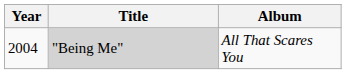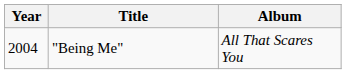(88, 48) lightgrey background -> (88, 48) no background
